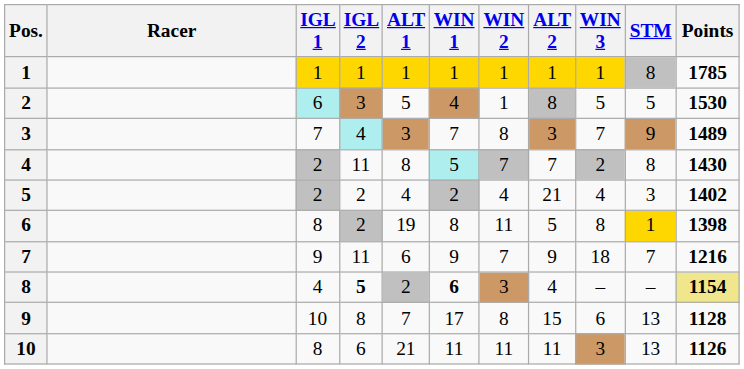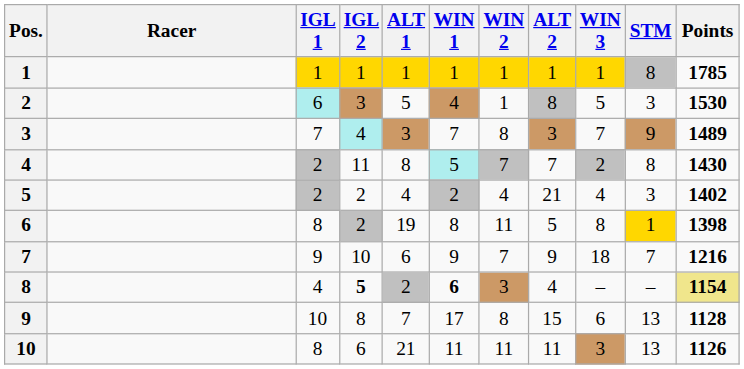(651, 103) 5 -> (651, 103) 3
(361, 256) 11 -> (361, 256) 10
